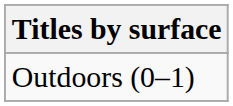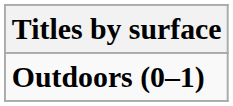(103, 76) normal -> (108, 76) bold
